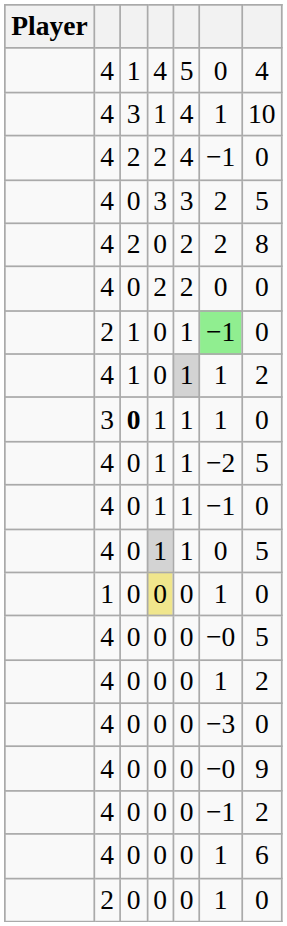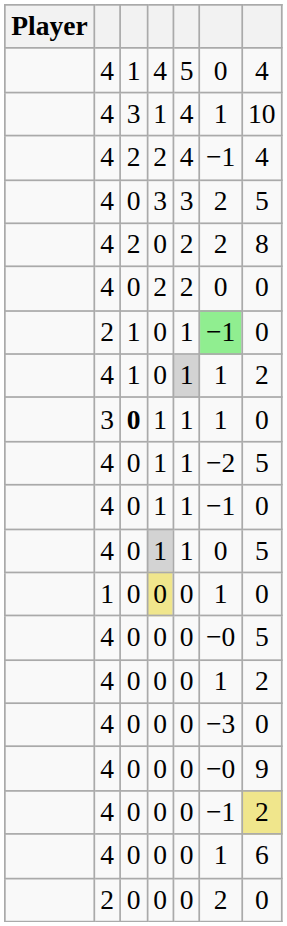(262, 157) 0 -> (262, 157) 4
(262, 811) no background -> (262, 811) khaki background
(221, 899) 1 -> (221, 899) 2
